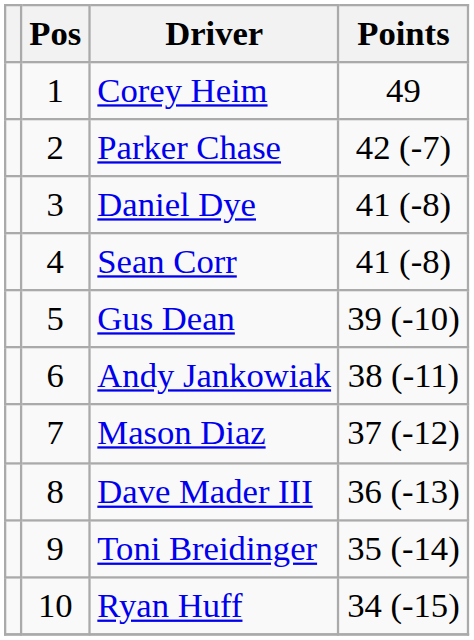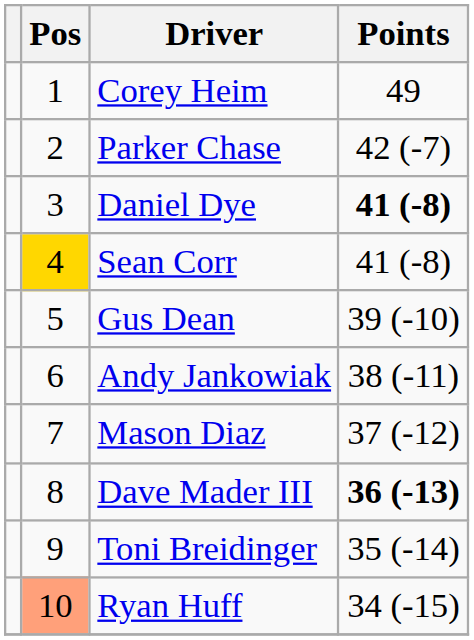(403, 204) normal -> (403, 204) bold
(55, 261) no background -> (55, 261) gold background
(403, 490) normal -> (403, 490) bold
(55, 604) no background -> (55, 604) lightsalmon background
